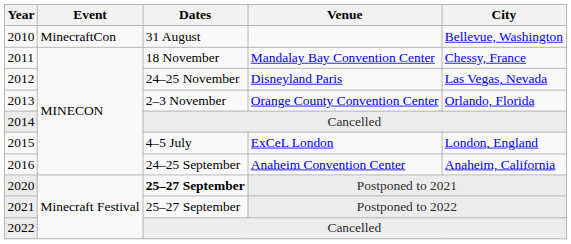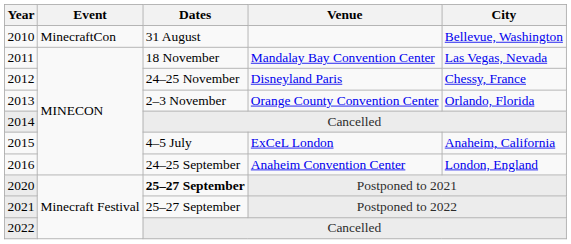(485, 57) Chessy, France -> (496, 57) Las Vegas, Nevada
(496, 79) Las Vegas, Nevada -> (485, 79) Chessy, France
(491, 143) London, England -> (500, 143) Anaheim, California
(500, 164) Anaheim, California -> (491, 164) London, England
